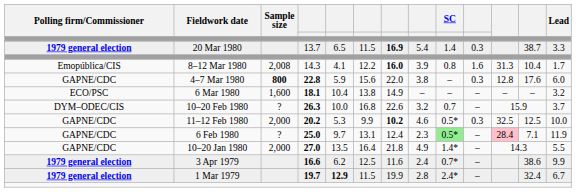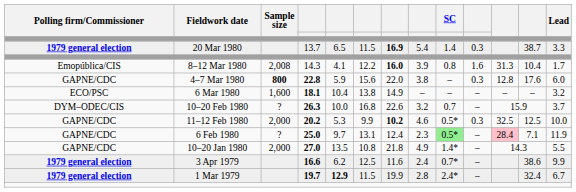(367, 149) 16.4 -> (367, 149) 10.8
